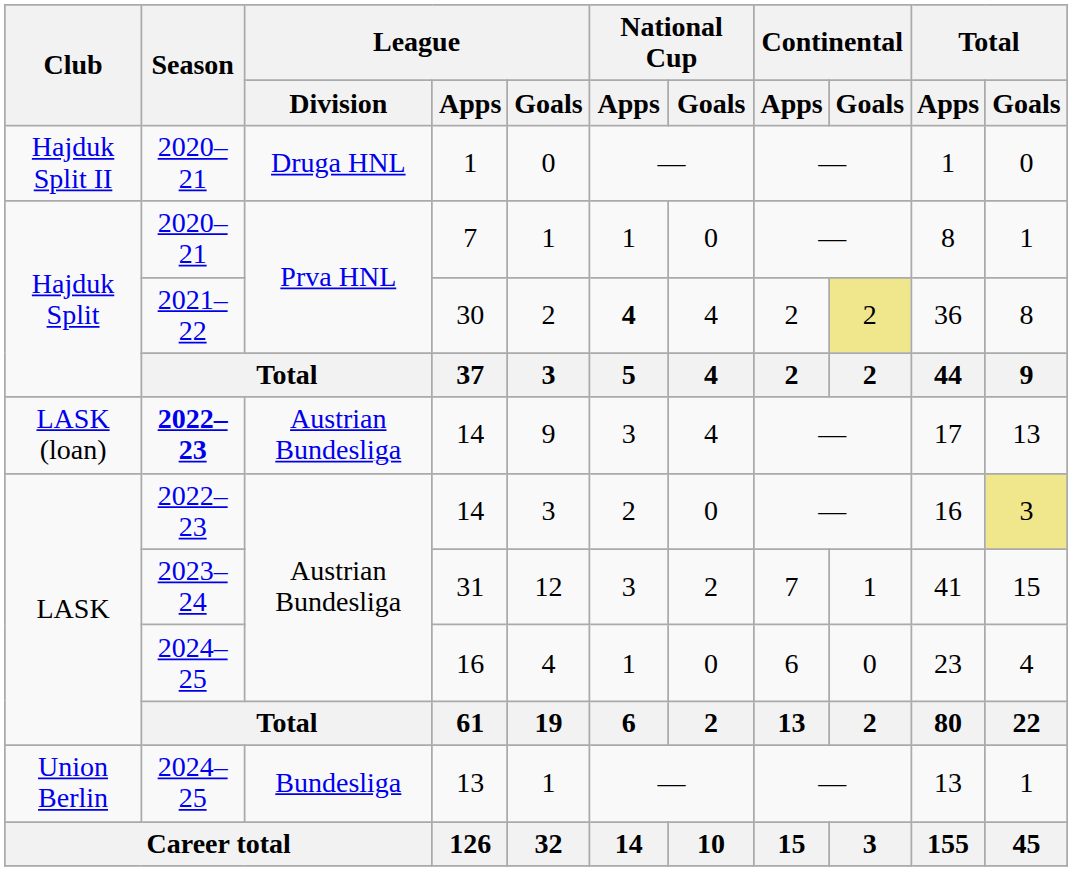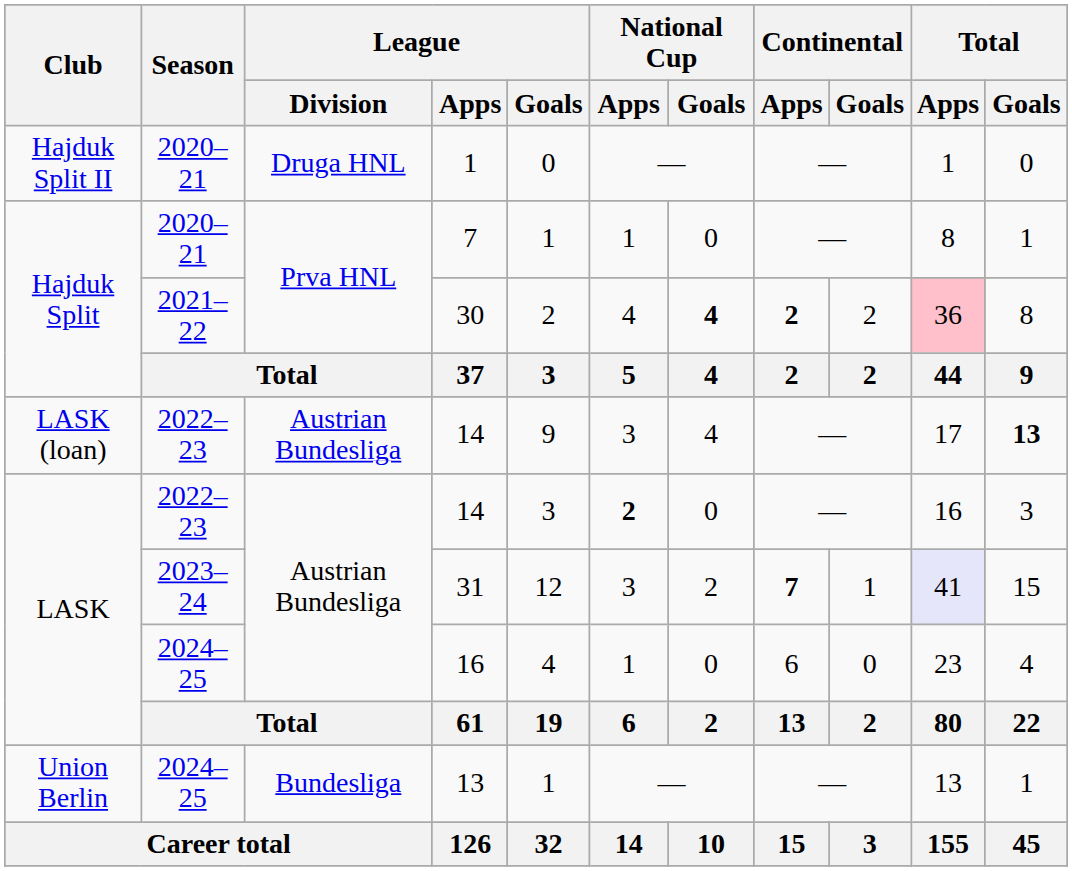(629, 314) bold -> (629, 314) normal
(711, 314) normal -> (711, 314) bold
(792, 314) normal -> (792, 314) bold
(870, 314) khaki background -> (870, 314) no background
(948, 314) no background -> (948, 314) pink background
(193, 434) bold -> (193, 434) normal
(1026, 434) normal -> (1026, 434) bold
(629, 510) normal -> (629, 510) bold
(1026, 510) khaki background -> (1026, 510) no background
(792, 586) normal -> (792, 586) bold
(948, 586) no background -> (948, 586) lavender background
